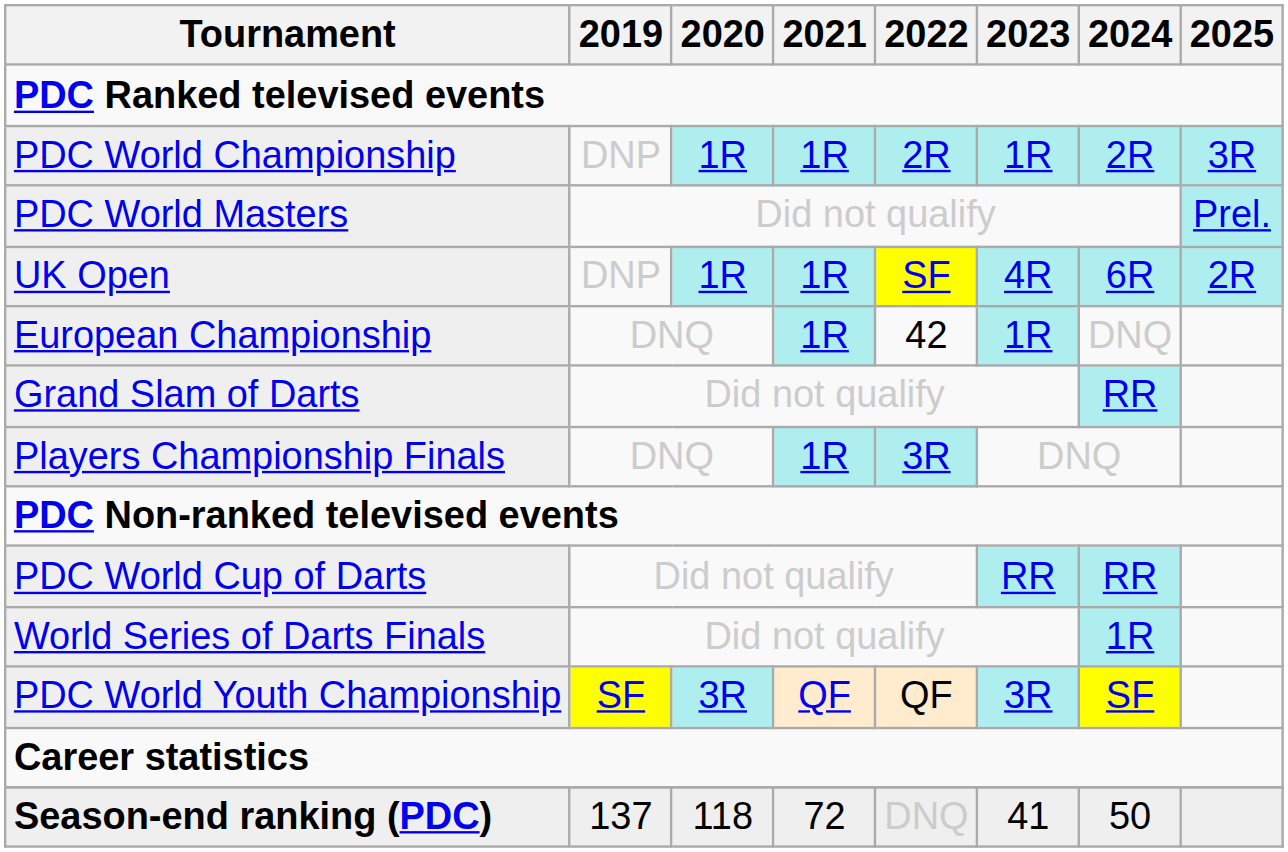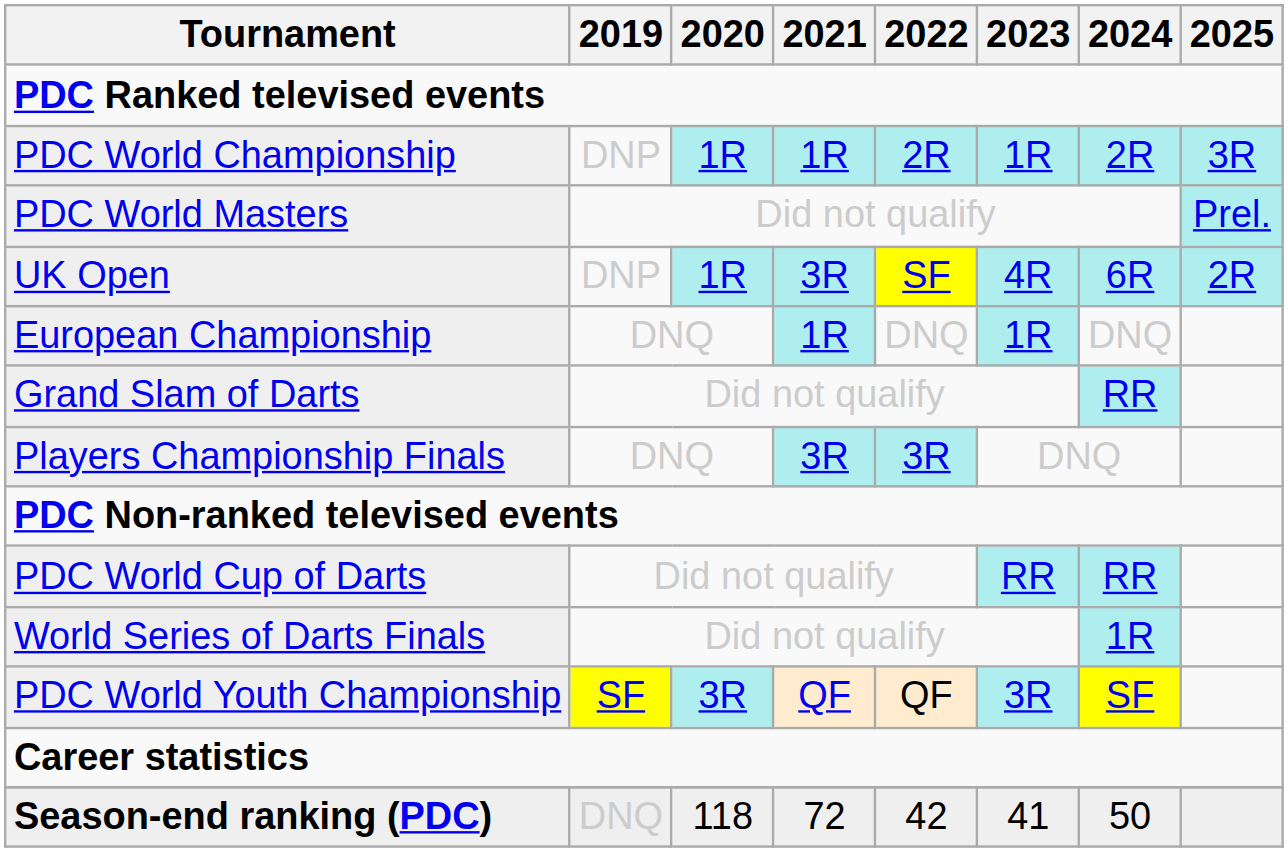(825, 275) 1R -> (825, 275) 3R
(926, 335) 42 -> (926, 335) DNQ
(825, 455) 1R -> (825, 455) 3R
(621, 816) 137 -> (621, 816) DNQ
(926, 816) DNQ -> (926, 816) 42
